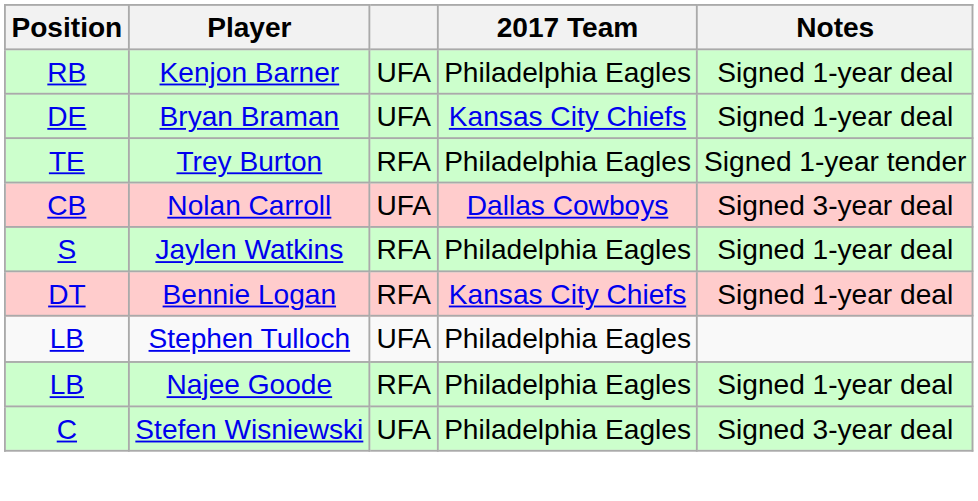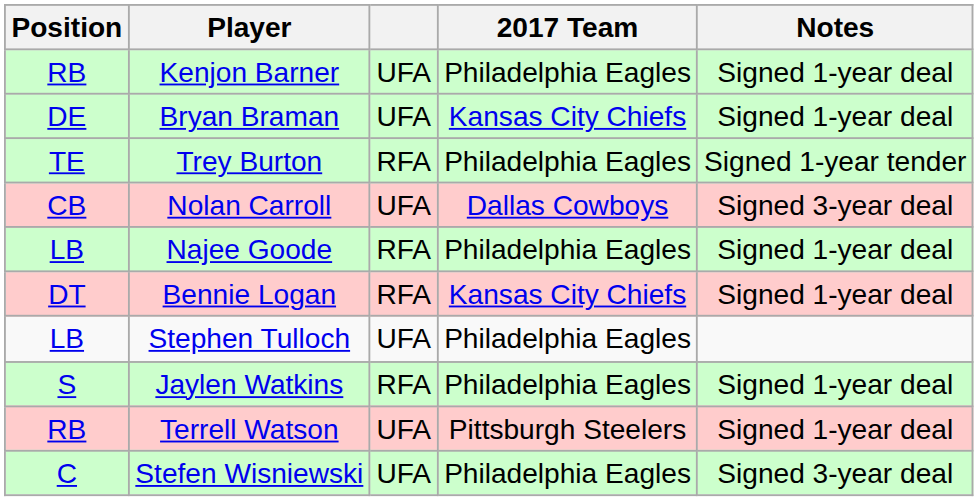rows swapped: (249, 383) <-> (249, 250)
+ row: (249, 428)
